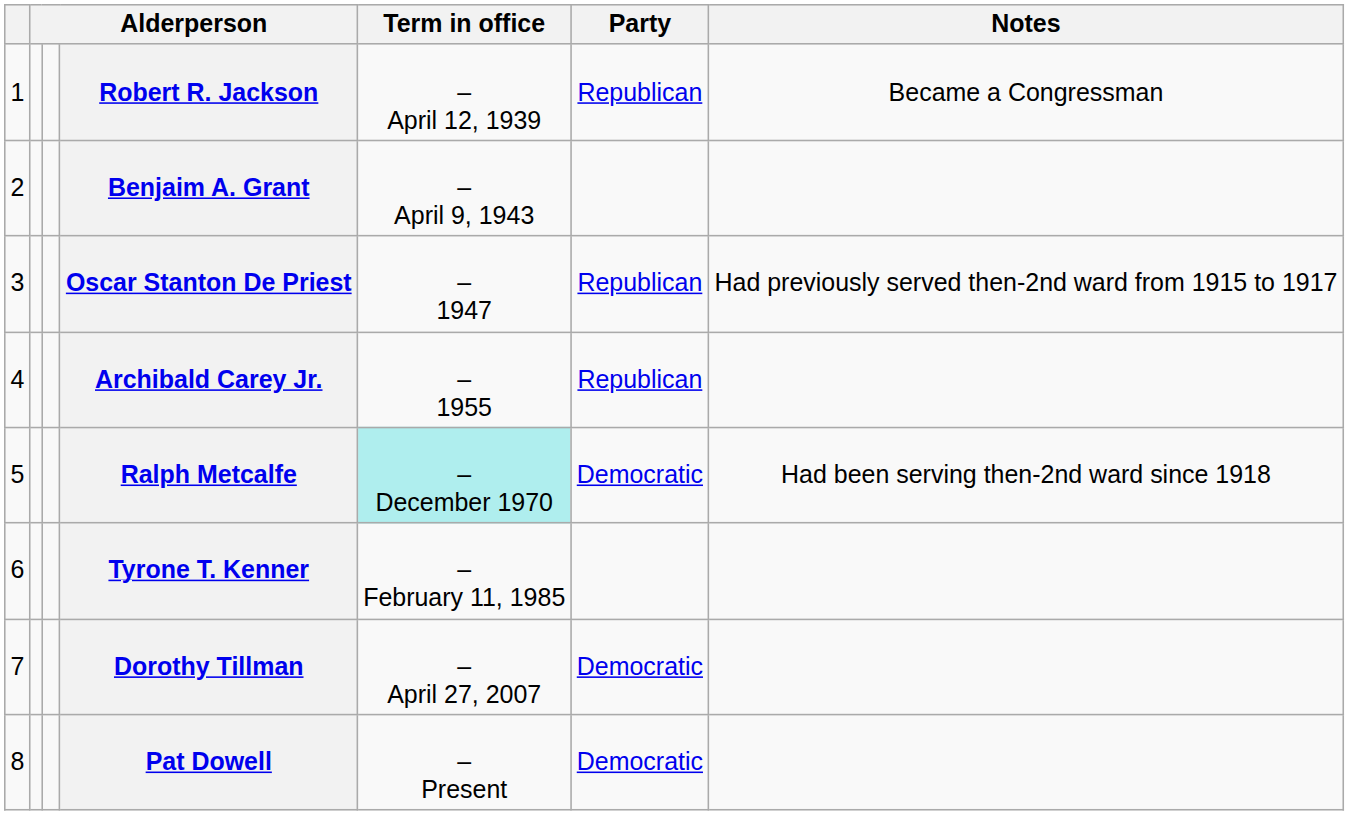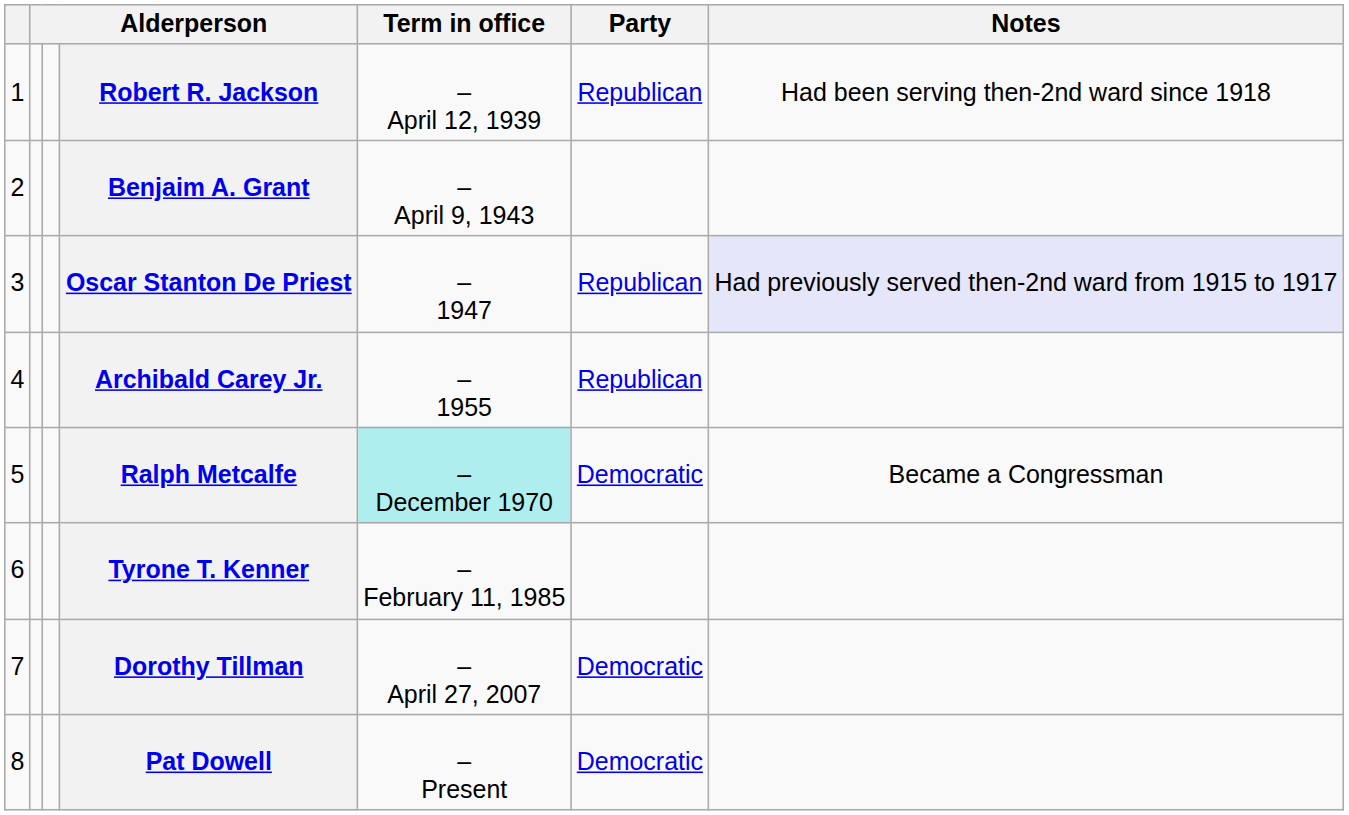(1026, 91) Became a Congressman -> (1026, 91) Had been serving then-2nd ward since 1918
(1026, 283) no background -> (1026, 283) lavender background
(1026, 474) Had been serving then-2nd ward since 1918 -> (1026, 474) Became a Congressman
